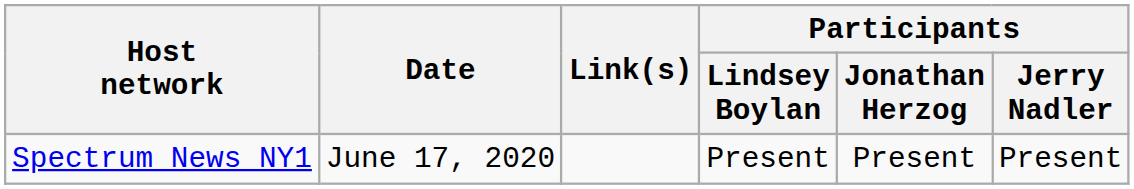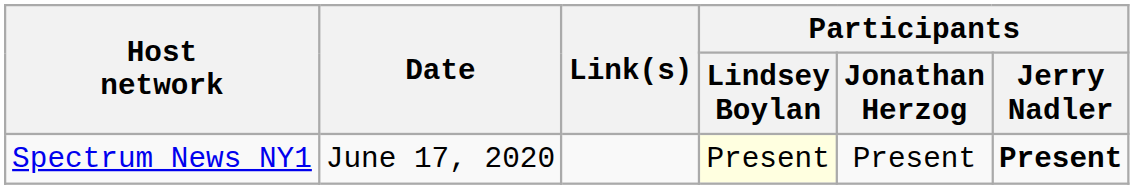(768, 159) no background -> (768, 159) lightyellow background
(1061, 159) normal -> (1061, 159) bold
